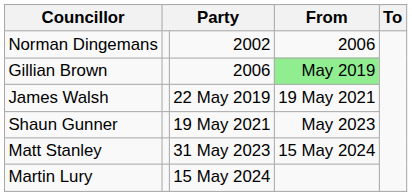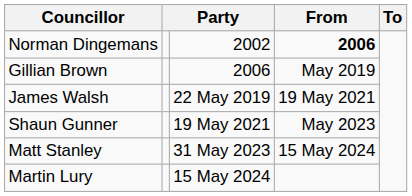(357, 44) normal -> (357, 44) bold
(338, 71) lightgreen background -> (338, 71) no background
